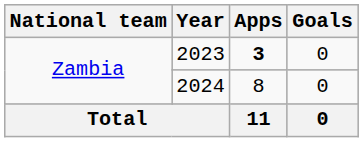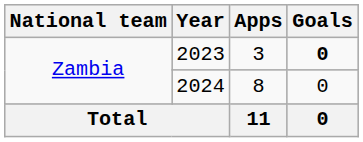(259, 54) bold -> (259, 54) normal
(323, 54) normal -> (323, 54) bold
